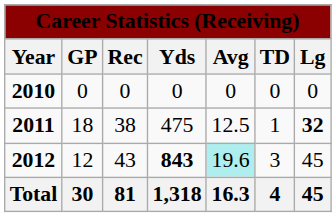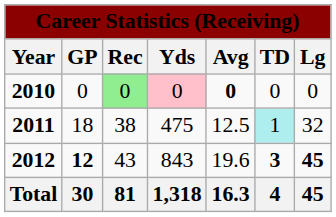(125, 90) no background -> (125, 90) lightgreen background
(177, 90) no background -> (177, 90) pink background
(231, 90) normal -> (231, 90) bold
(275, 125) no background -> (275, 125) paleturquoise background
(313, 125) bold -> (313, 125) normal
(82, 159) normal -> (82, 159) bold
(177, 159) bold -> (177, 159) normal
(231, 159) paleturquoise background -> (231, 159) no background
(275, 159) normal -> (275, 159) bold
(313, 159) normal -> (313, 159) bold
